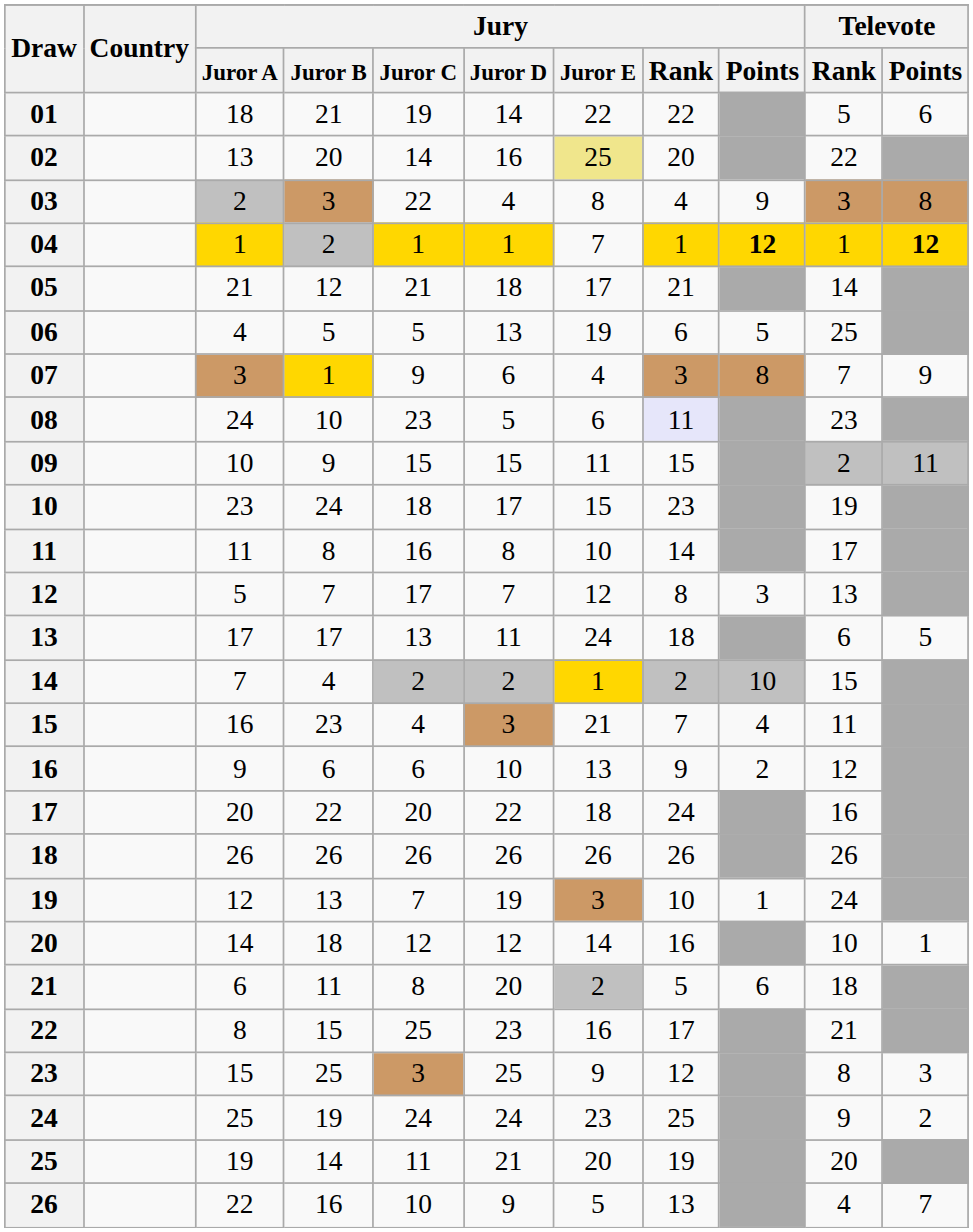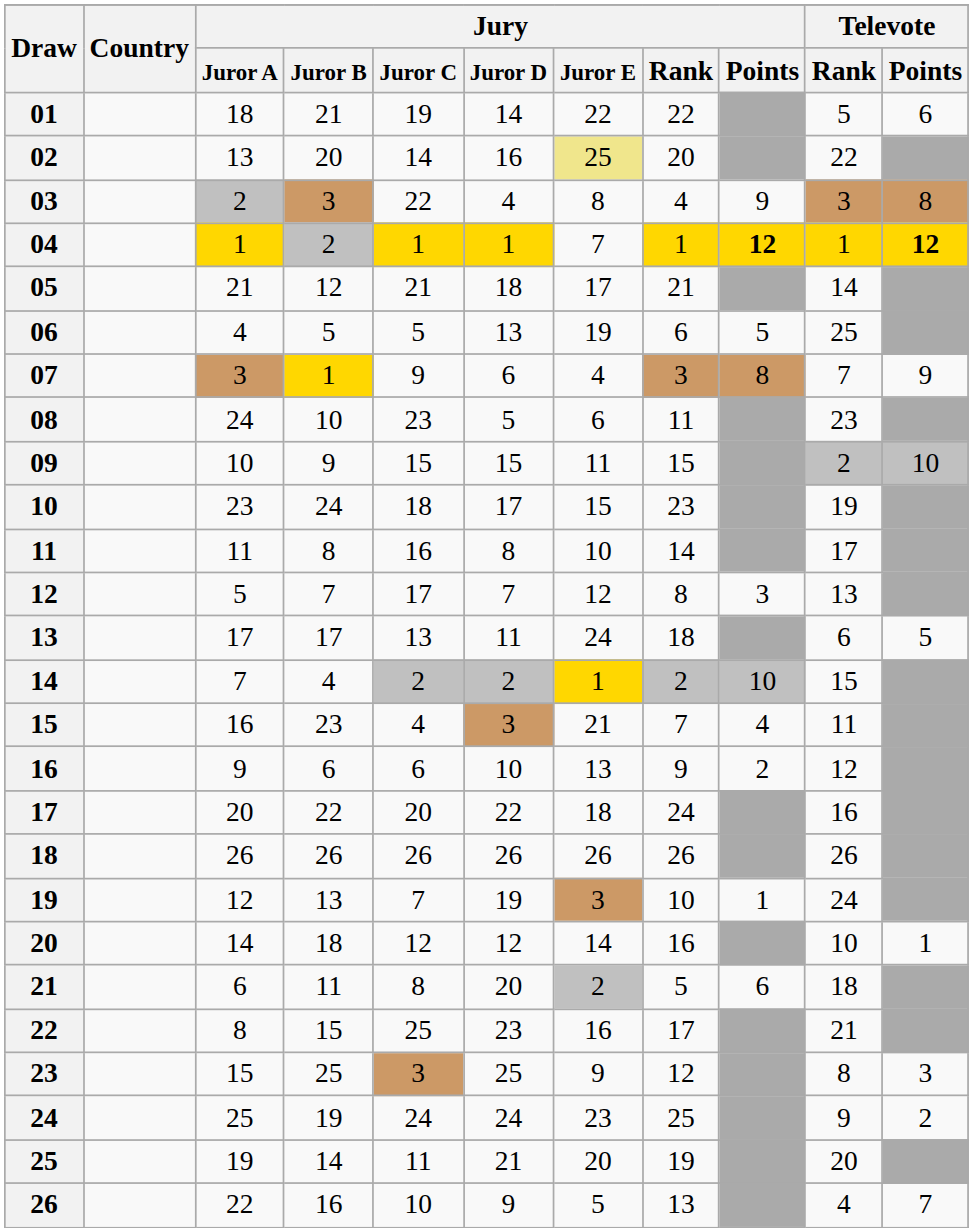(681, 419) lavender background -> (681, 419) no background
(925, 462) 11 -> (925, 462) 10
